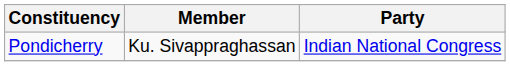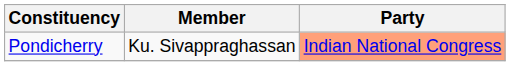(402, 46) no background -> (402, 46) lightsalmon background
